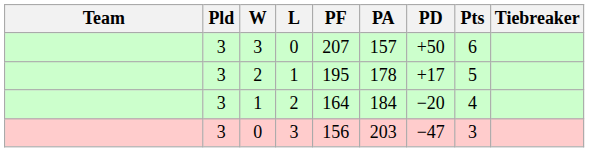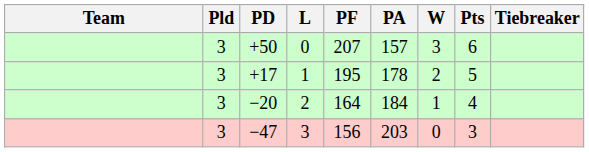columns swapped: (258, 18) <-> (431, 18)
